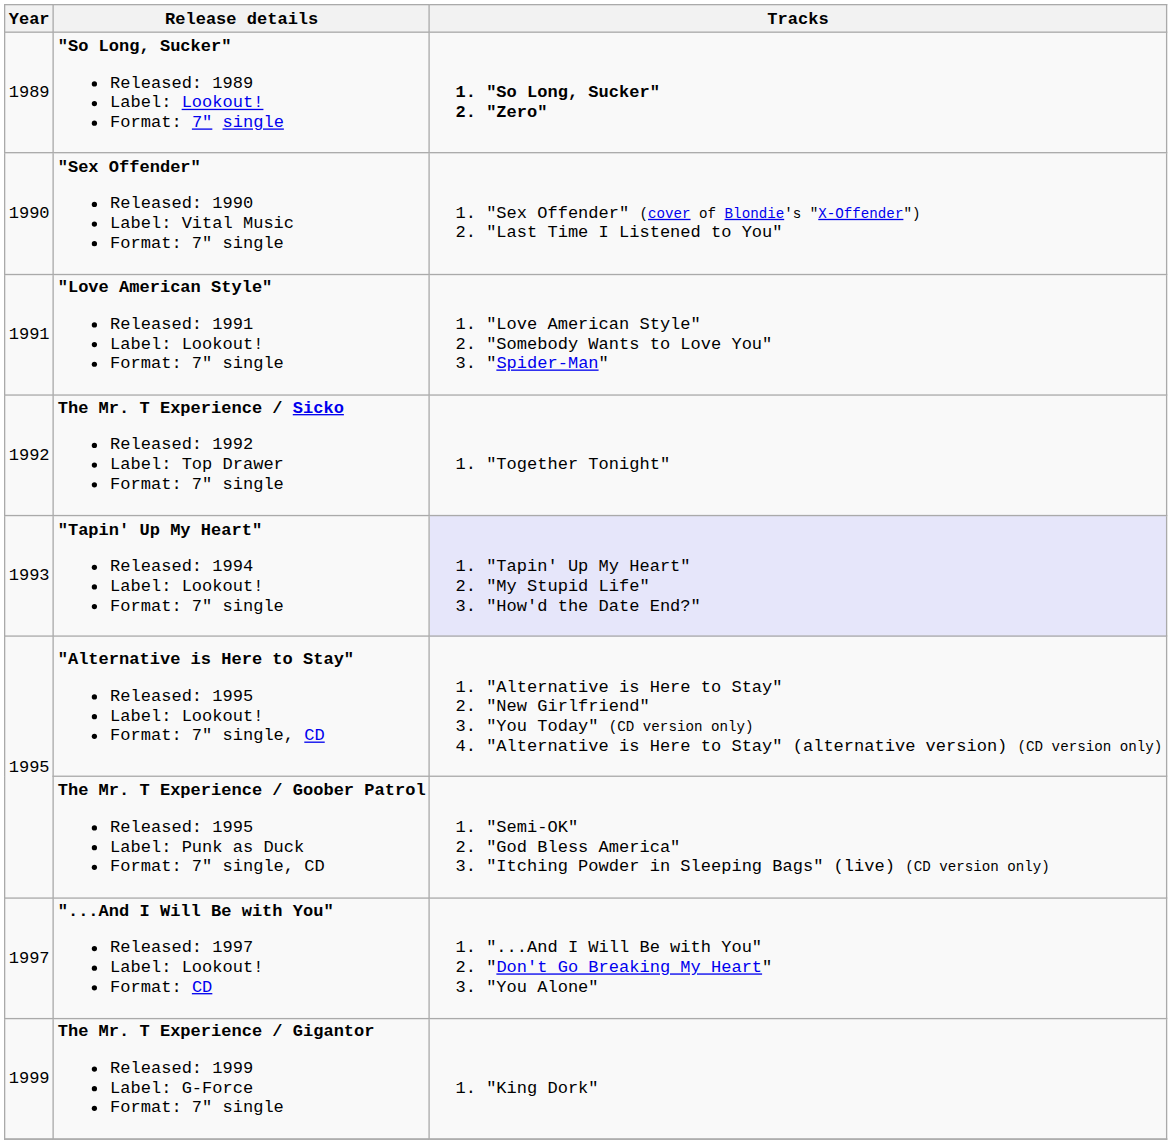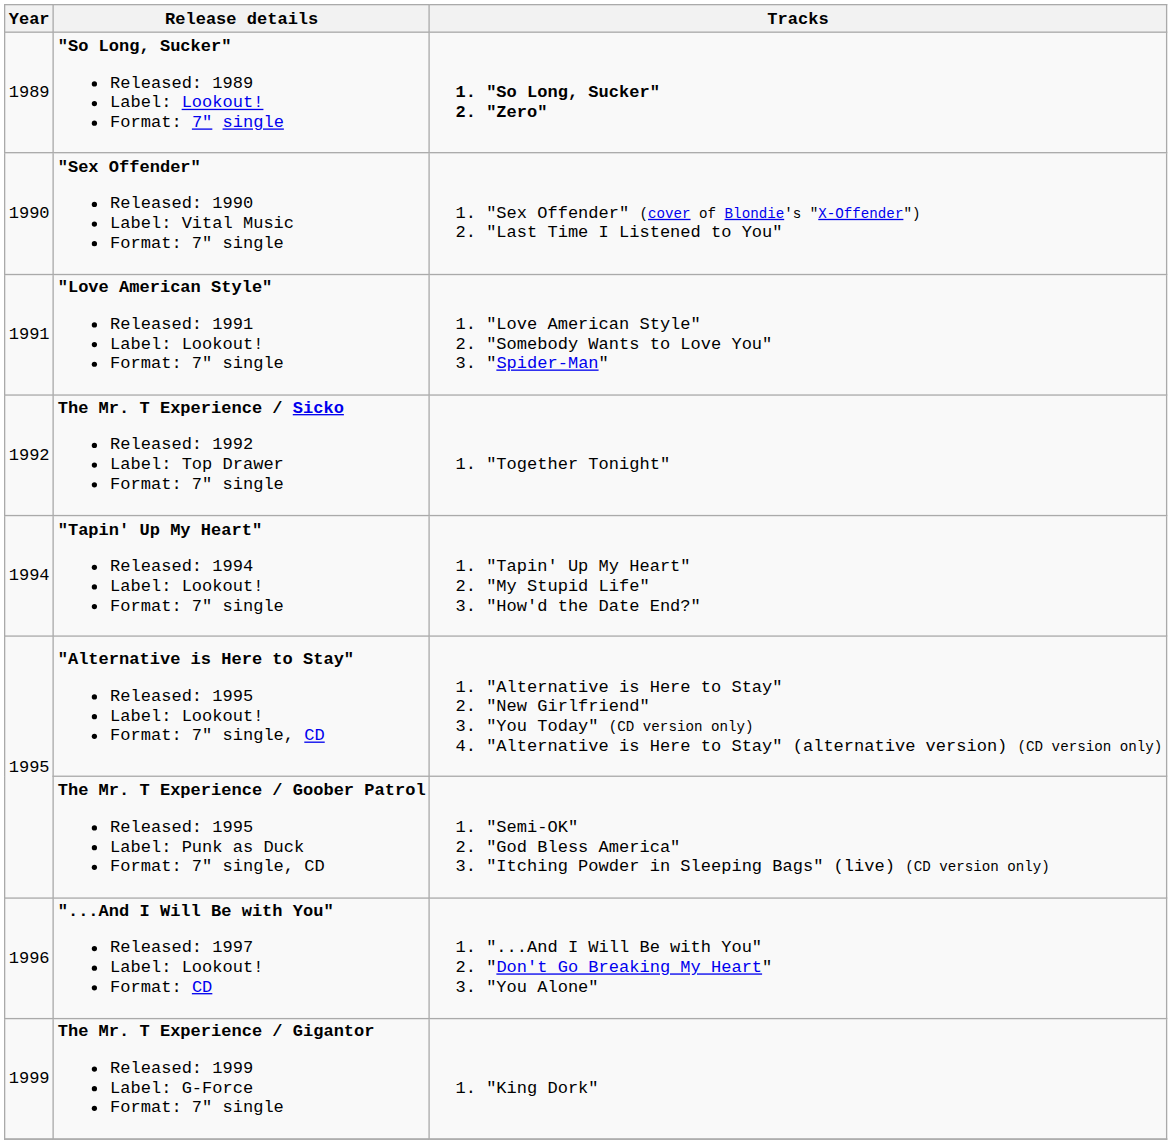(29, 576) 1993 -> (29, 576) 1994
(798, 586) lavender background -> (798, 586) no background
(29, 958) 1997 -> (29, 958) 1996
